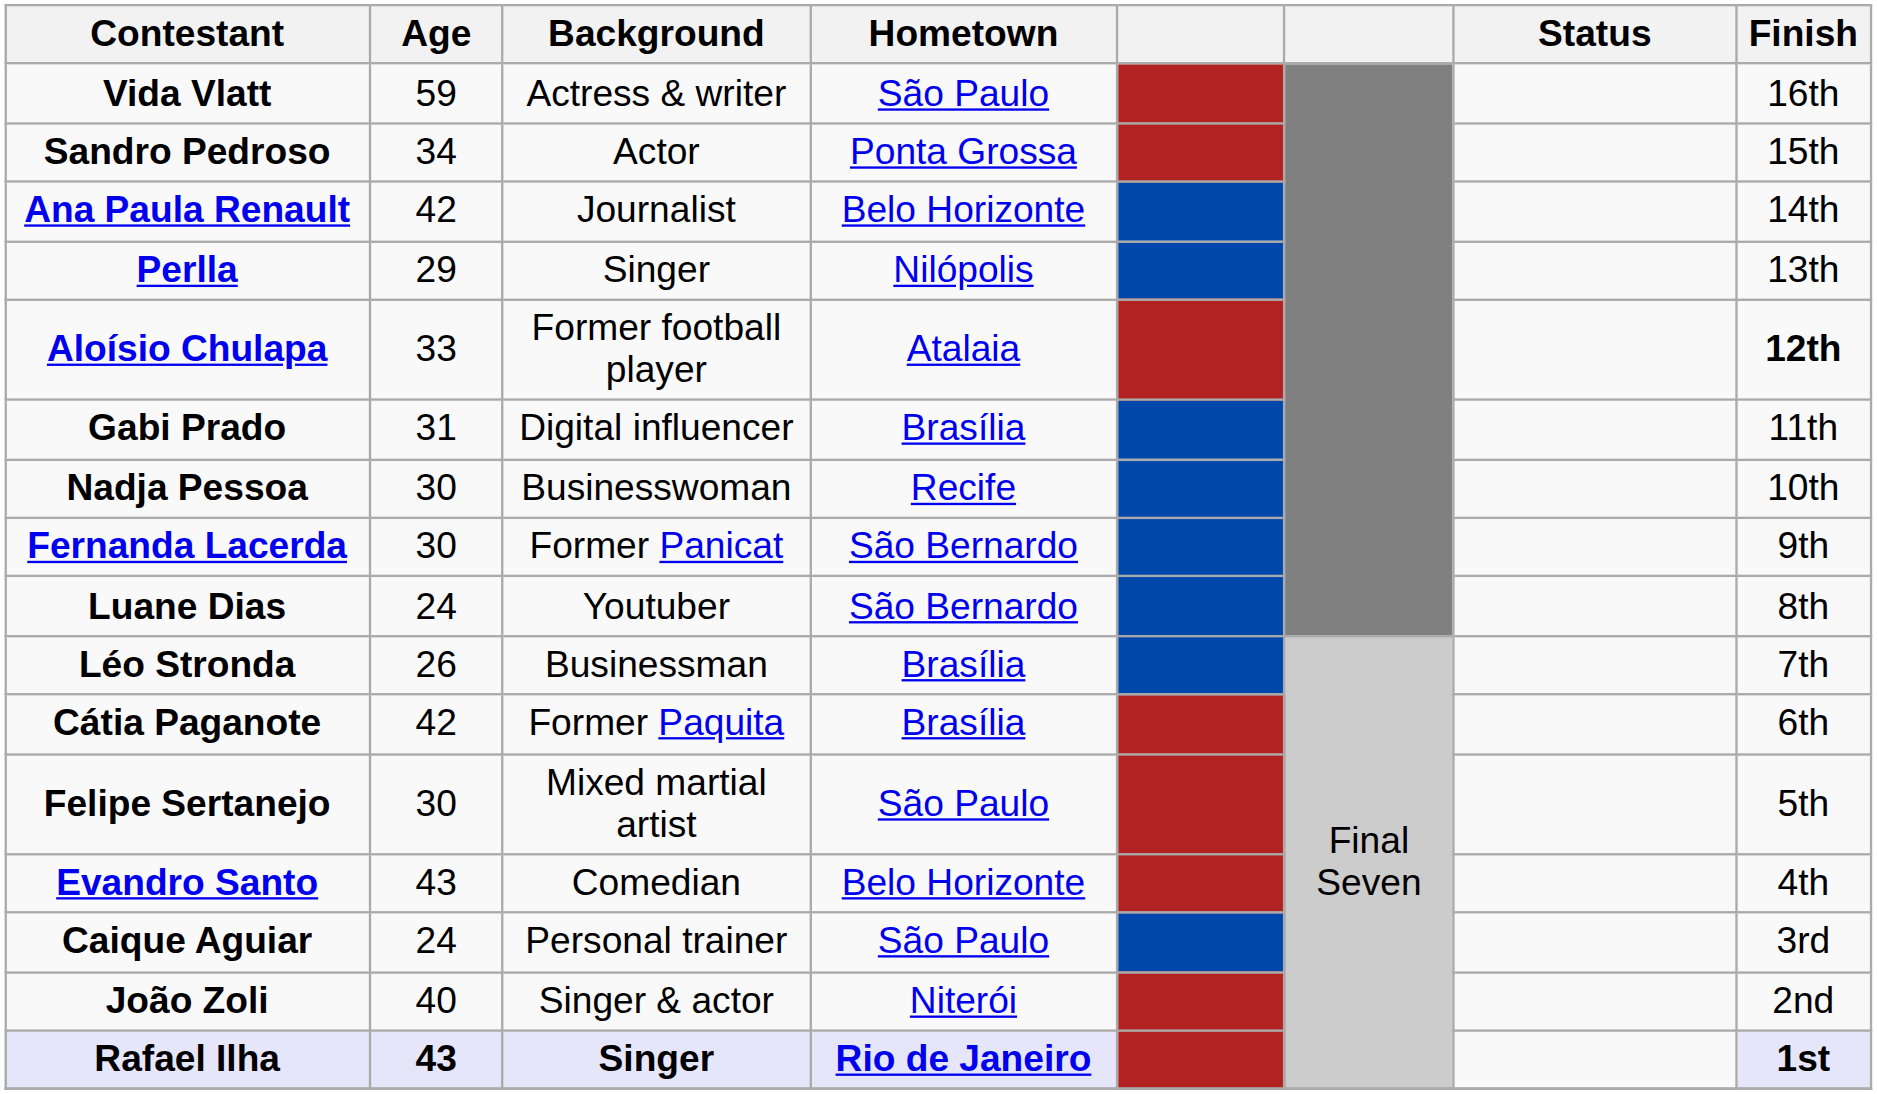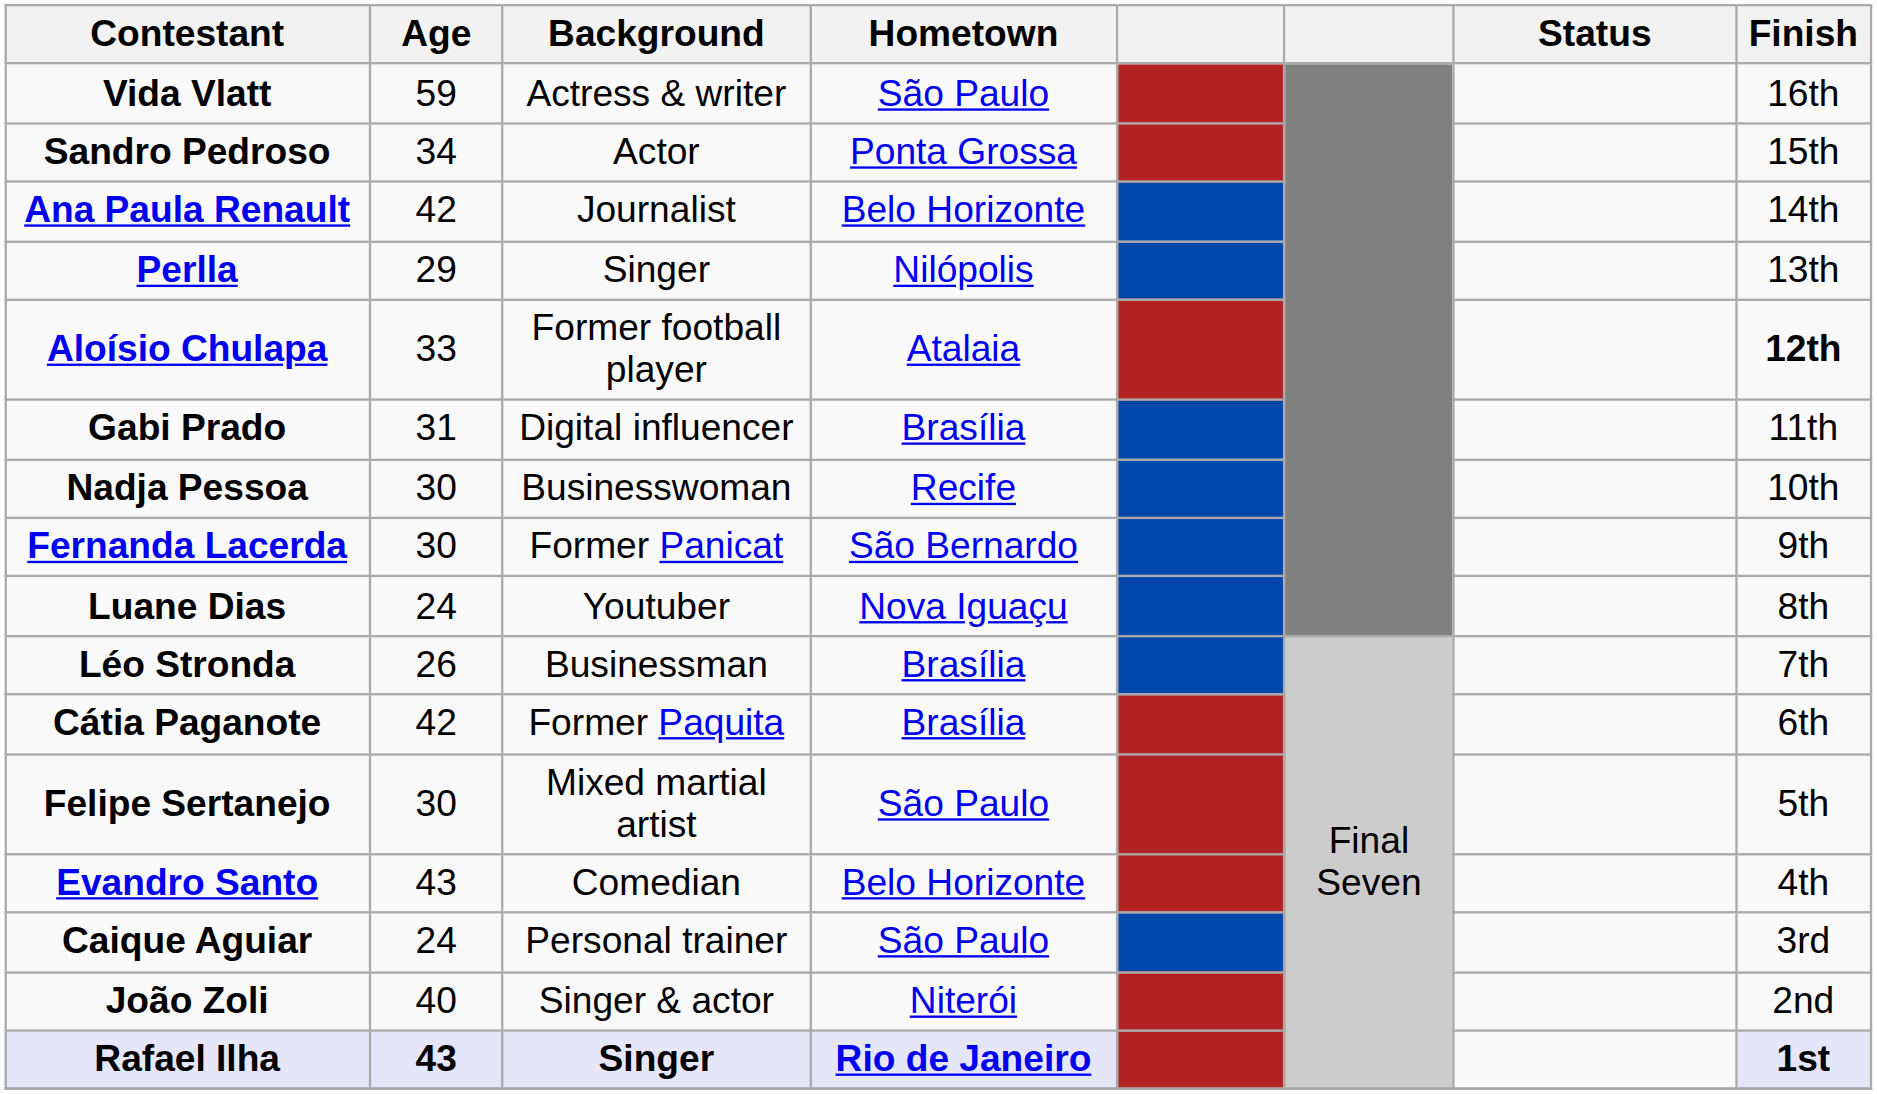(963, 605) São Bernardo -> (963, 605) Nova Iguaçu
